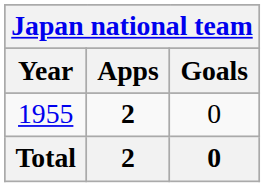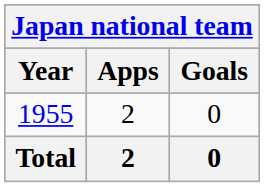(128, 114) bold -> (128, 114) normal
